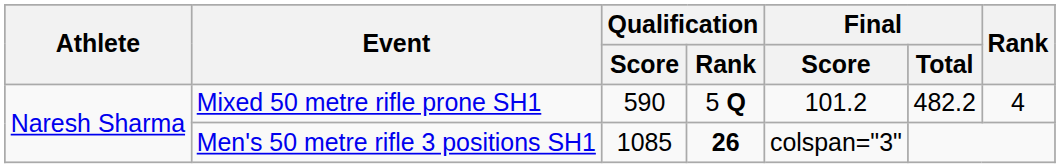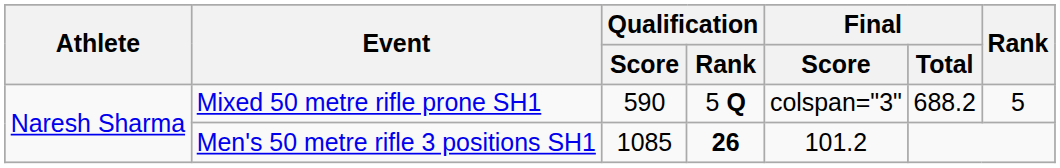(836, 104) 101.2 -> (836, 104) colspan="3"
(945, 104) 482.2 -> (945, 104) 688.2
(1018, 104) 4 -> (1018, 104) 5
(836, 143) colspan="3" -> (836, 143) 101.2
